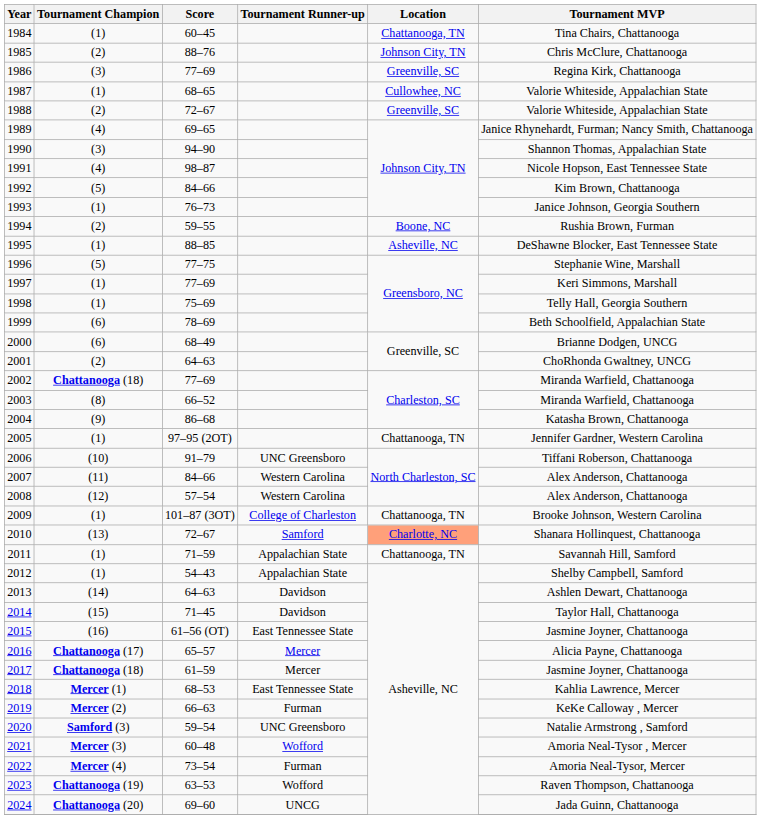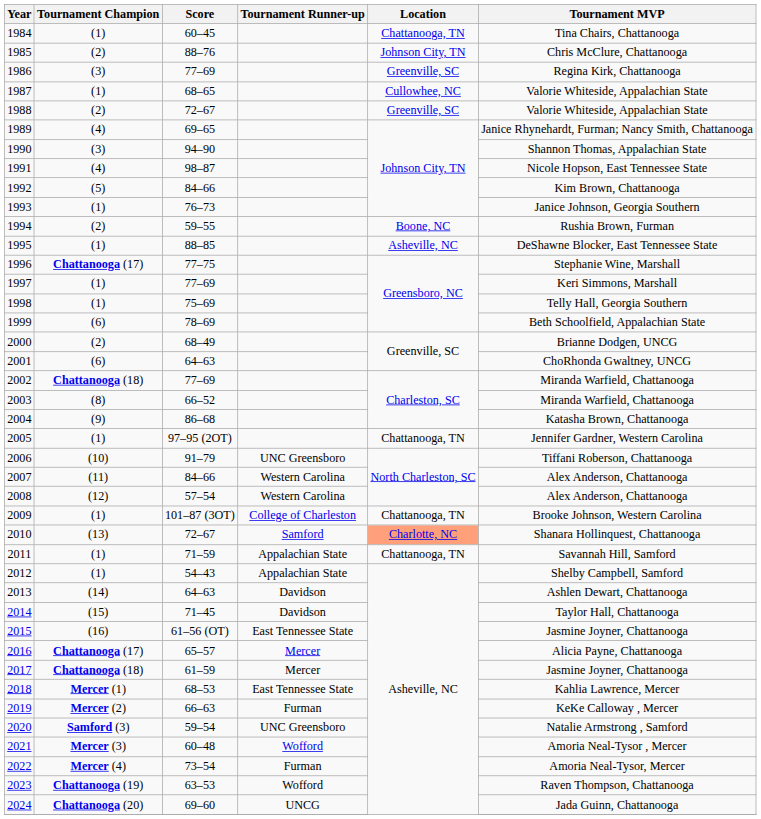(98, 264) (5) -> (98, 264) Chattanooga (17)
(98, 341) (6) -> (98, 341) (2)
(98, 361) (2) -> (98, 361) (6)
